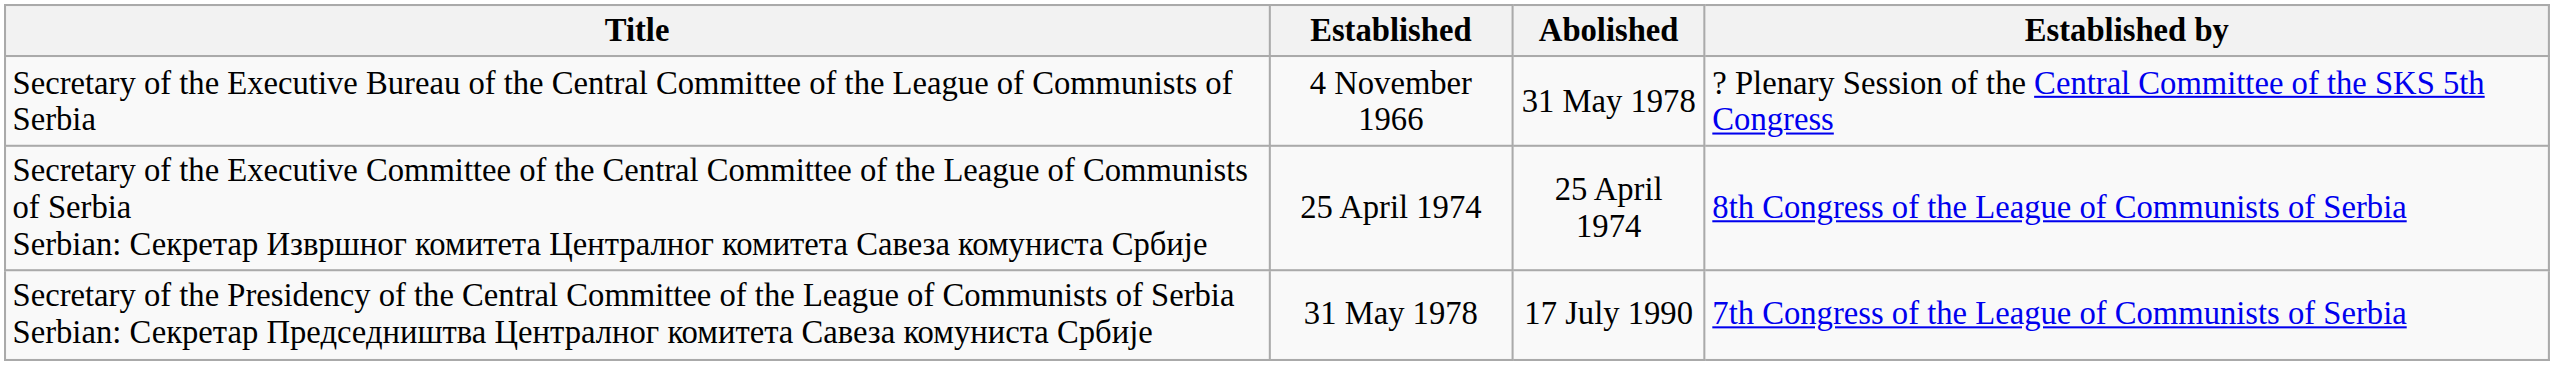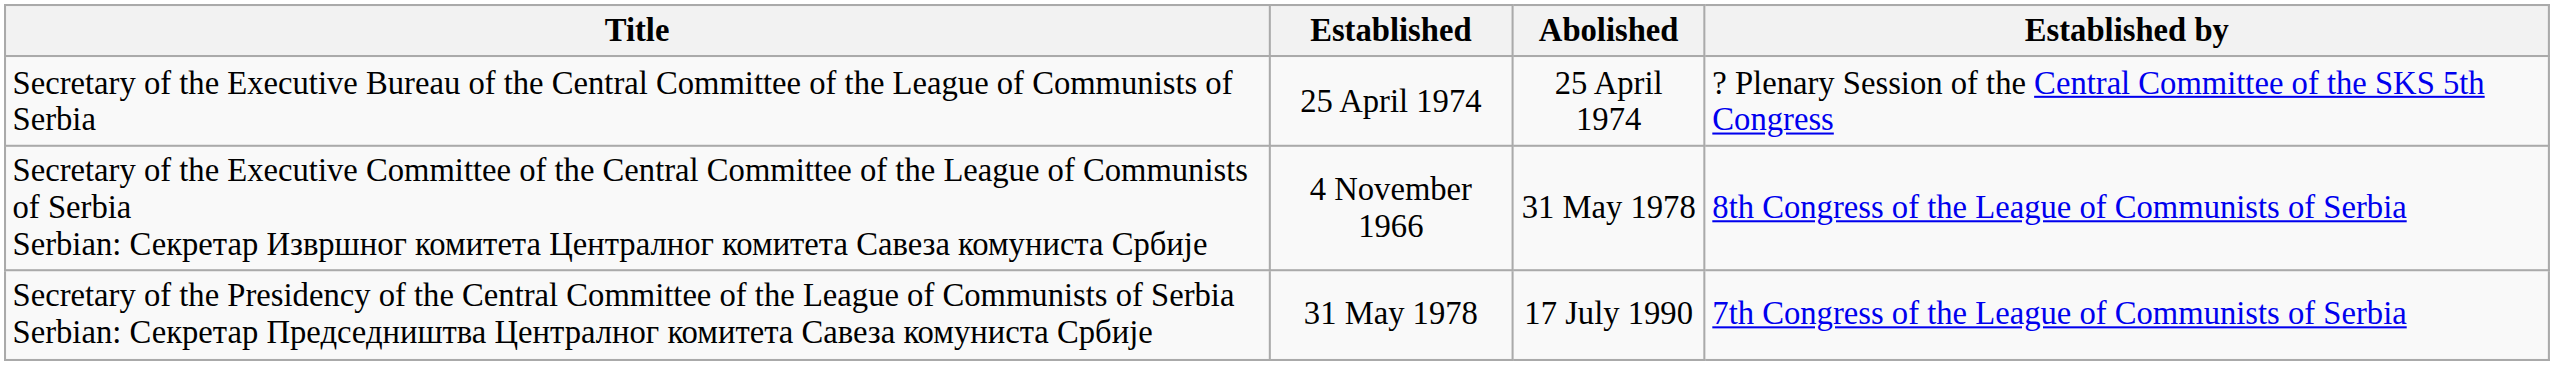(1391, 100) 4 November 1966 -> (1391, 100) 25 April 1974
(1609, 100) 31 May 1978 -> (1609, 100) 25 April 1974
(1391, 207) 25 April 1974 -> (1391, 207) 4 November 1966
(1609, 207) 25 April 1974 -> (1609, 207) 31 May 1978
